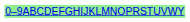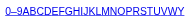(95, 11) lightgreen background -> (95, 11) no background
